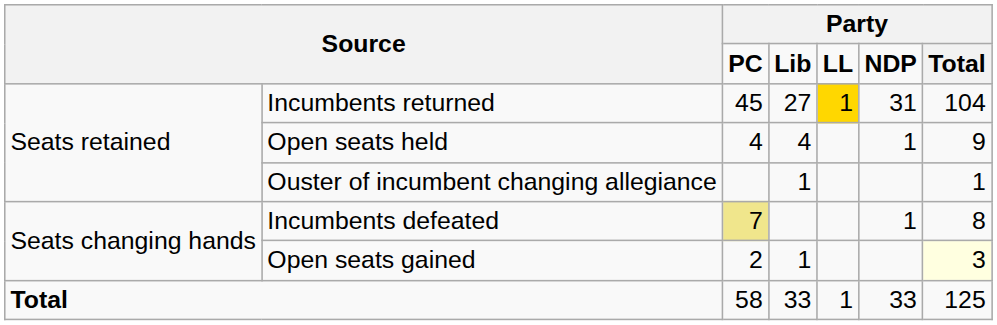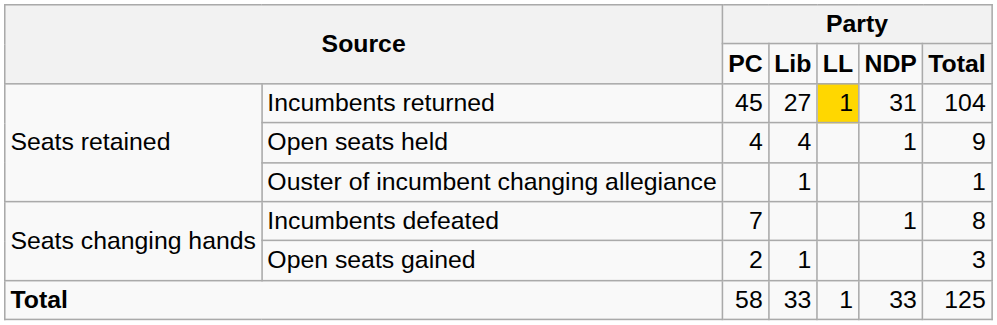(756, 220) khaki background -> (756, 220) no background
(979, 260) lightyellow background -> (979, 260) no background
